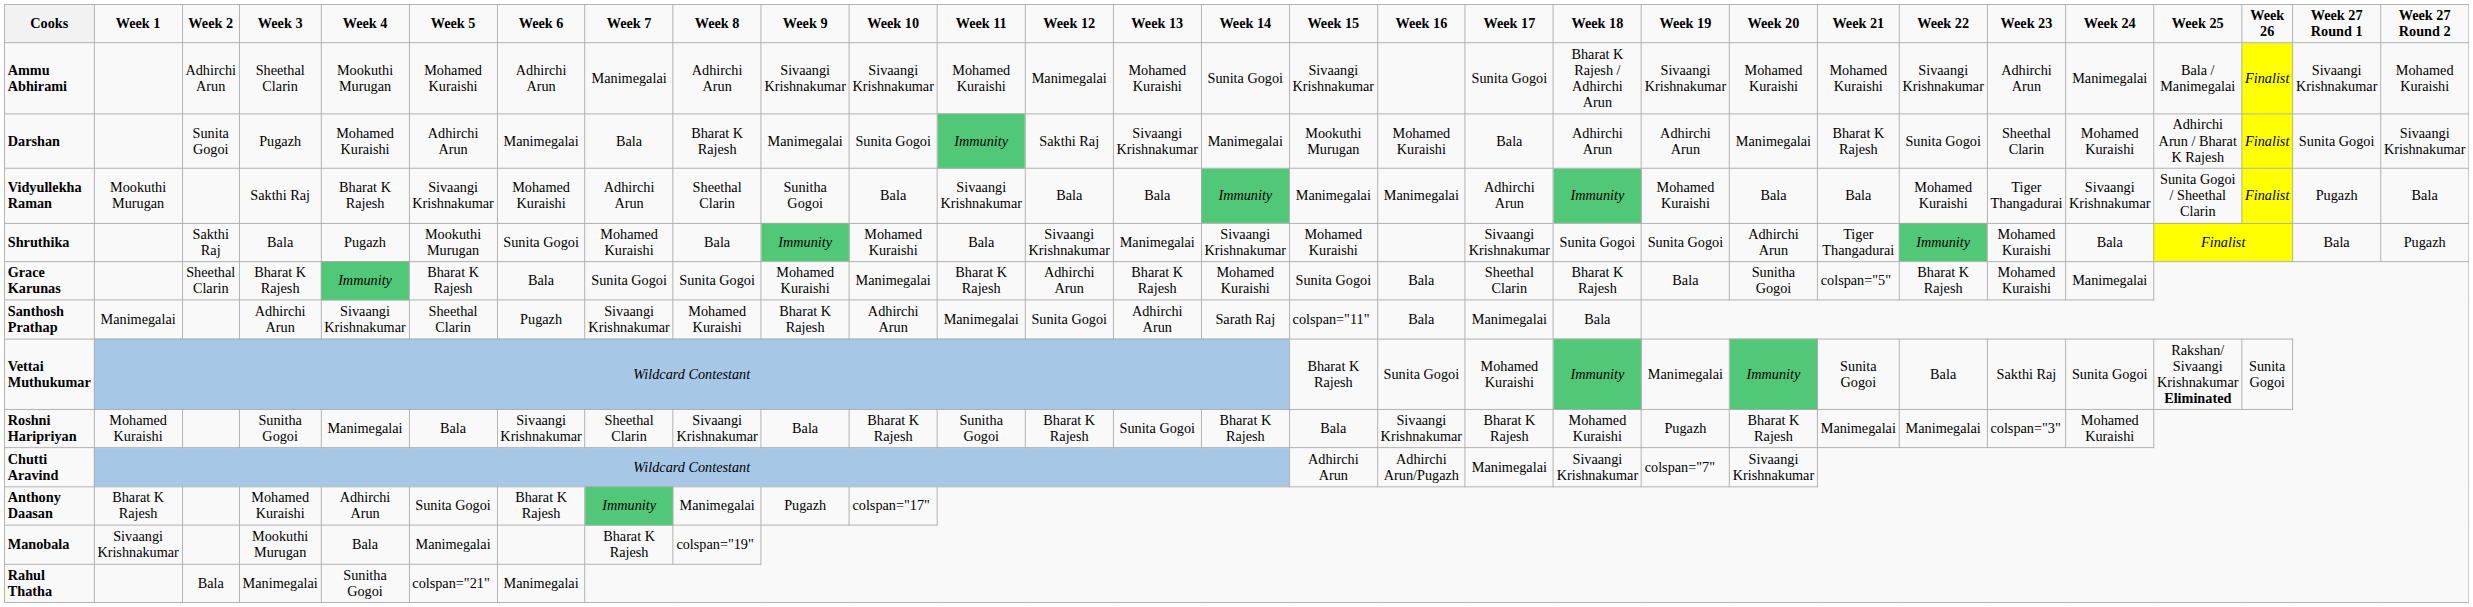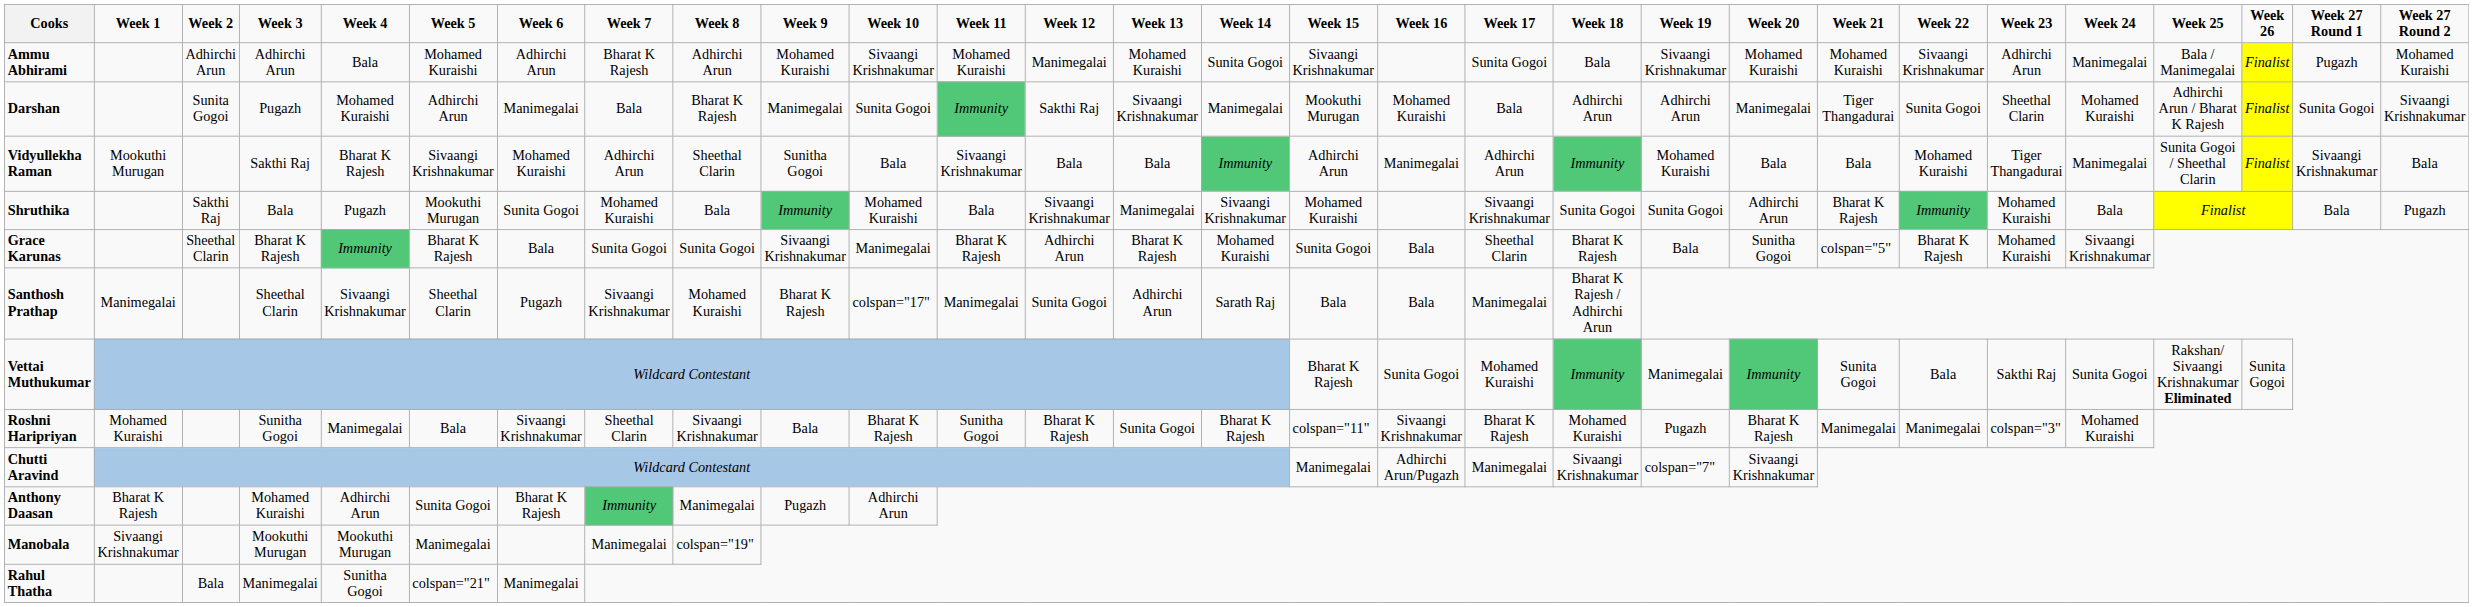(280, 78) Sheethal Clarin -> (280, 62) Adhirchi Arun
(365, 78) Mookuthi Murugan -> (365, 62) Bala
(629, 78) Manimegalai -> (629, 62) Bharat K Rajesh
(805, 78) Sivaangi Krishnakumar -> (805, 62) Mohamed Kuraishi
(1597, 78) Bharat K Rajesh / Adhirchi Arun -> (1597, 62) Bala
(2337, 78) Sivaangi Krishnakumar -> (2337, 62) Pugazh
(1858, 141) Bharat K Rajesh -> (1858, 109) Tiger Thangadurai
(1333, 195) Manimegalai -> (1333, 163) Adhirchi Arun
(2110, 195) Sivaangi Krishnakumar -> (2110, 163) Manimegalai
(2337, 195) Pugazh -> (2337, 163) Sivaangi Krishnakumar
(1858, 242) Tiger Thangadurai -> (1858, 210) Bharat K Rajesh
(805, 280) Mohamed Kuraishi -> (805, 248) Sivaangi Krishnakumar
(2110, 280) Manimegalai -> (2110, 248) Sivaangi Krishnakumar
(280, 319) Adhirchi Arun -> (280, 303) Sheethal Clarin
(893, 319) Adhirchi Arun -> (891, 303) colspan="17"
(1331, 319) colspan="11" -> (1333, 303) Bala
(1597, 319) Bala -> (1597, 303) Bharat K Rajesh / Adhirchi Arun
(1333, 428) Bala -> (1331, 428) colspan="11"
(1333, 467) Adhirchi Arun -> (1333, 467) Manimegalai
(891, 505) colspan="17" -> (893, 505) Adhirchi Arun
(365, 544) Bala -> (365, 544) Mookuthi Murugan
(629, 544) Bharat K Rajesh -> (629, 544) Manimegalai
